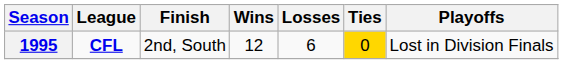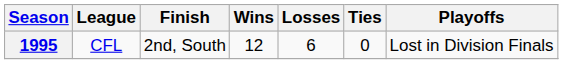(106, 44) bold -> (106, 44) normal
(365, 44) gold background -> (365, 44) no background
